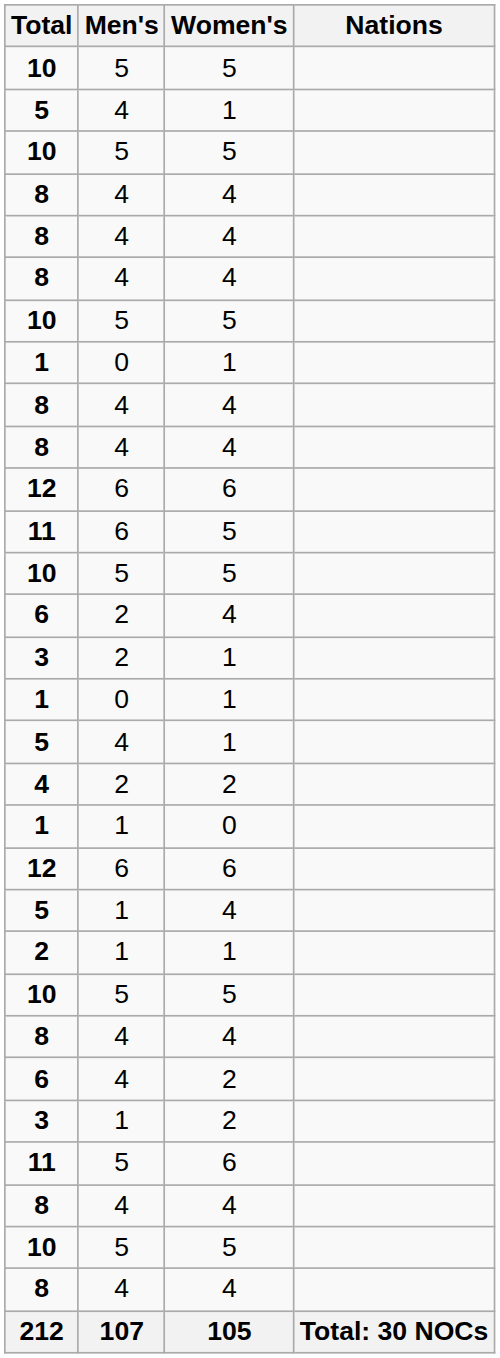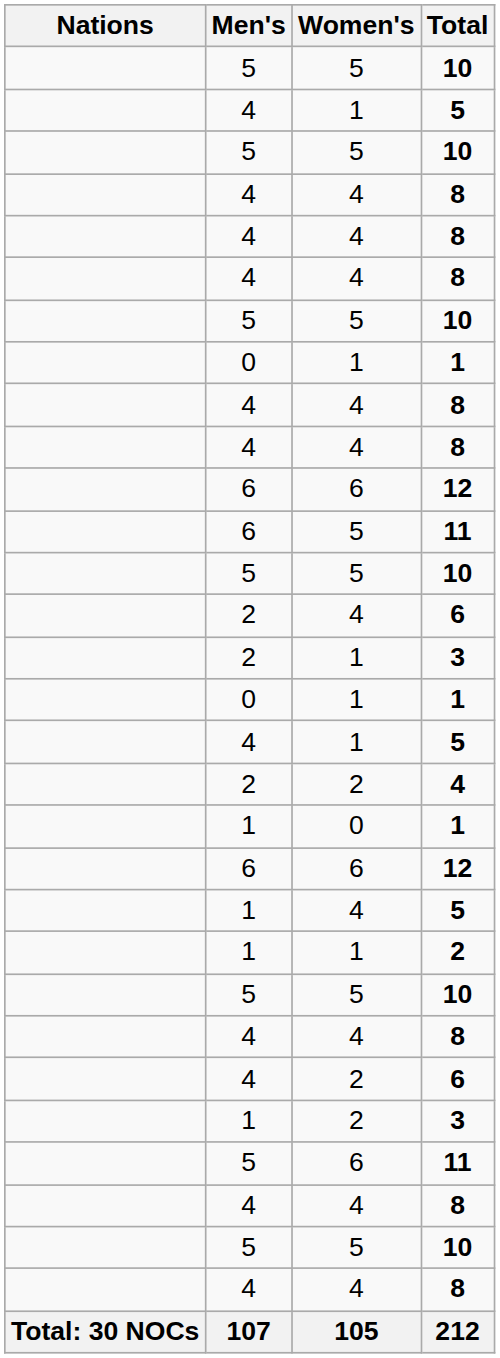columns swapped: (394, 25) <-> (42, 25)
